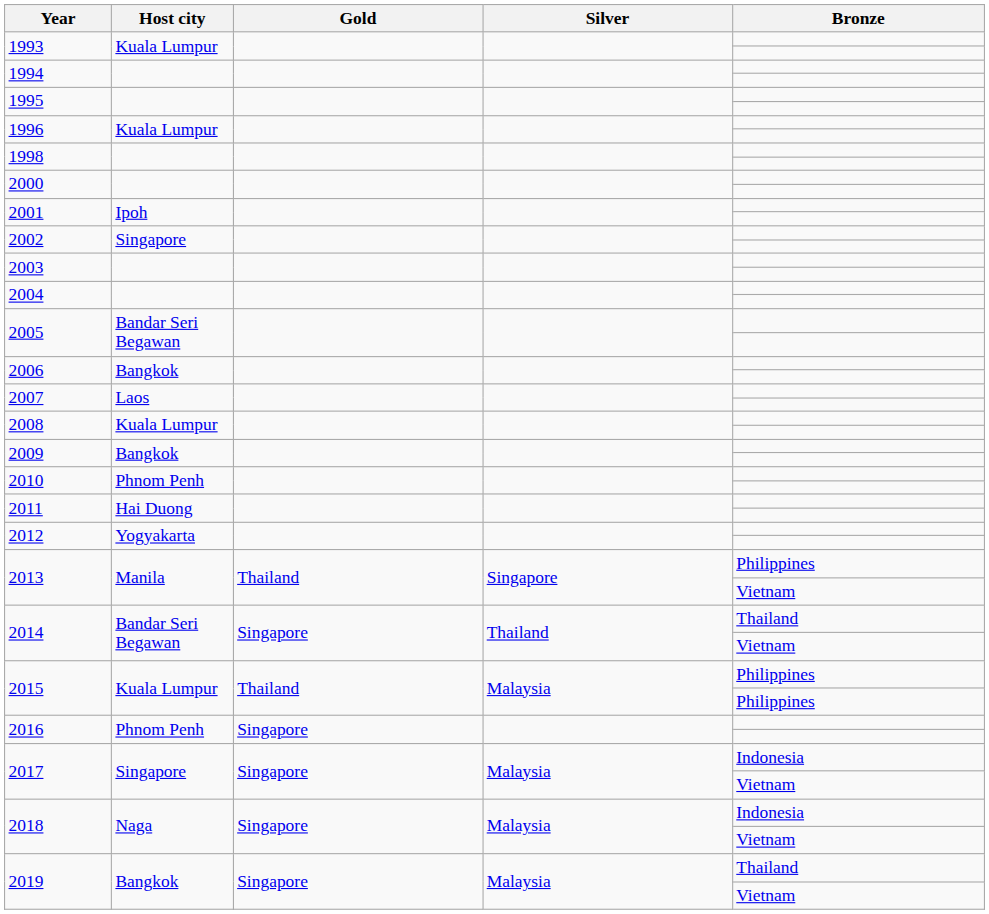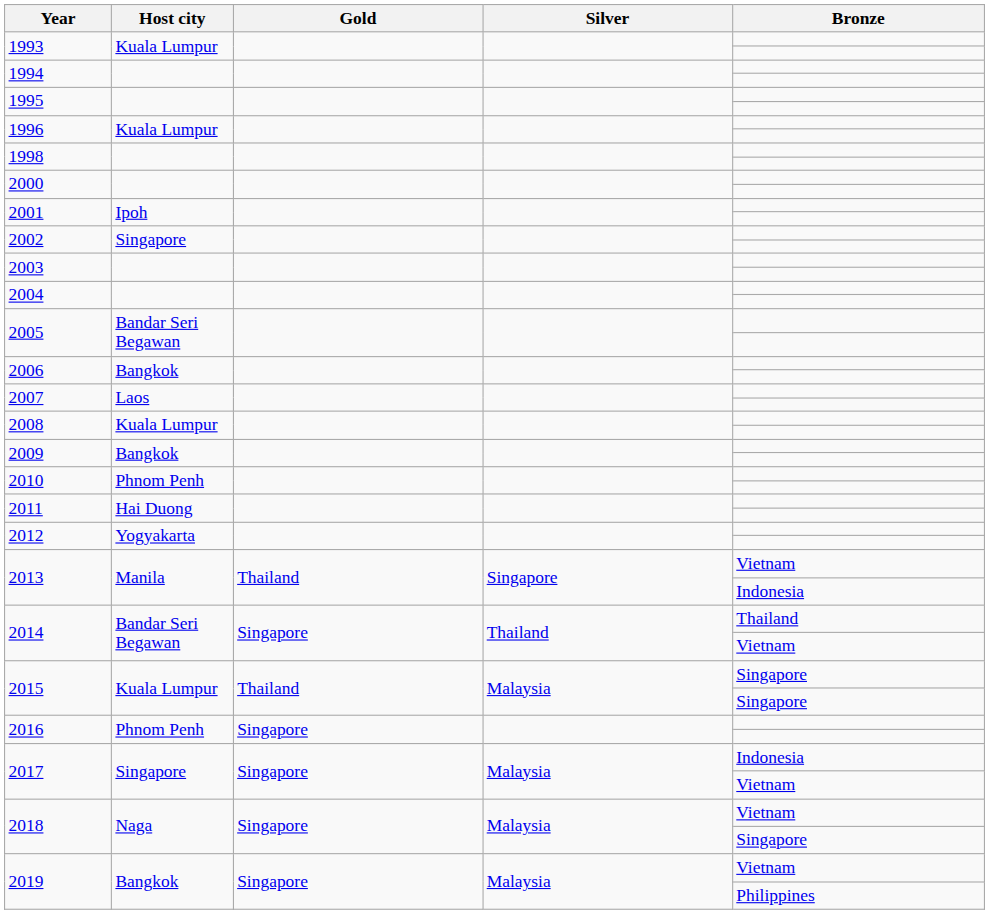(776, 563) Philippines -> (766, 563) Vietnam
(766, 591) Vietnam -> (770, 591) Indonesia
(776, 674) Philippines -> (772, 674) Singapore
(776, 701) Philippines -> (772, 701) Singapore
(770, 812) Indonesia -> (766, 812) Vietnam
(766, 840) Vietnam -> (772, 840) Singapore
(767, 867) Thailand -> (766, 867) Vietnam
(766, 895) Vietnam -> (776, 895) Philippines
